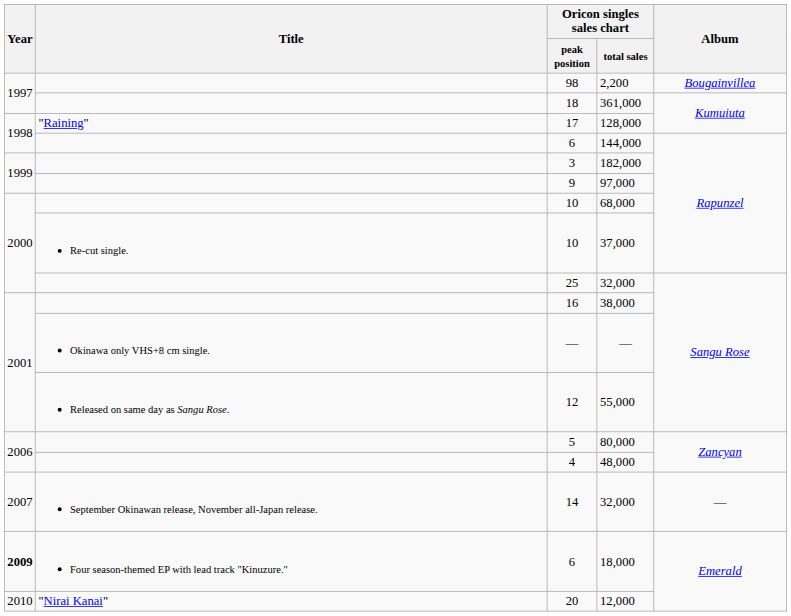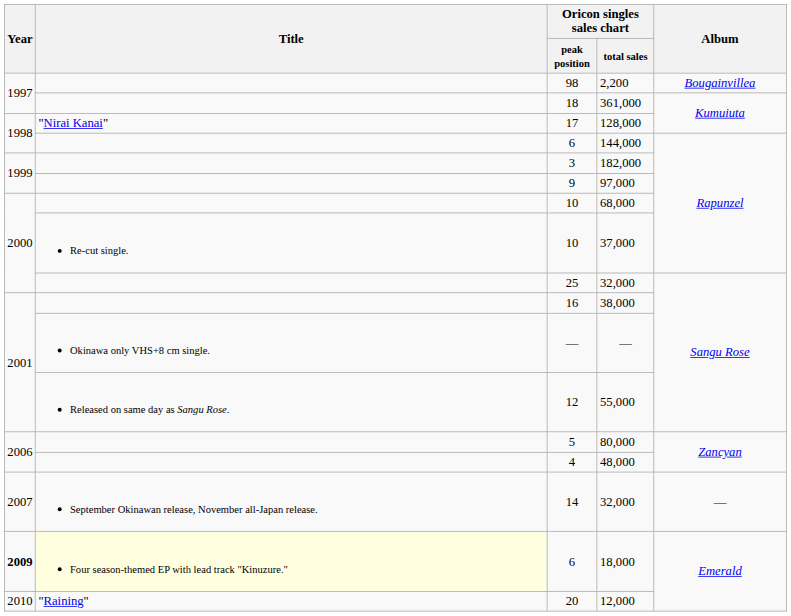(64, 123) "Raining" -> (73, 123) "Nirai Kanai"
(291, 569) no background -> (291, 569) lightyellow background
(73, 601) "Nirai Kanai" -> (64, 601) "Raining"
